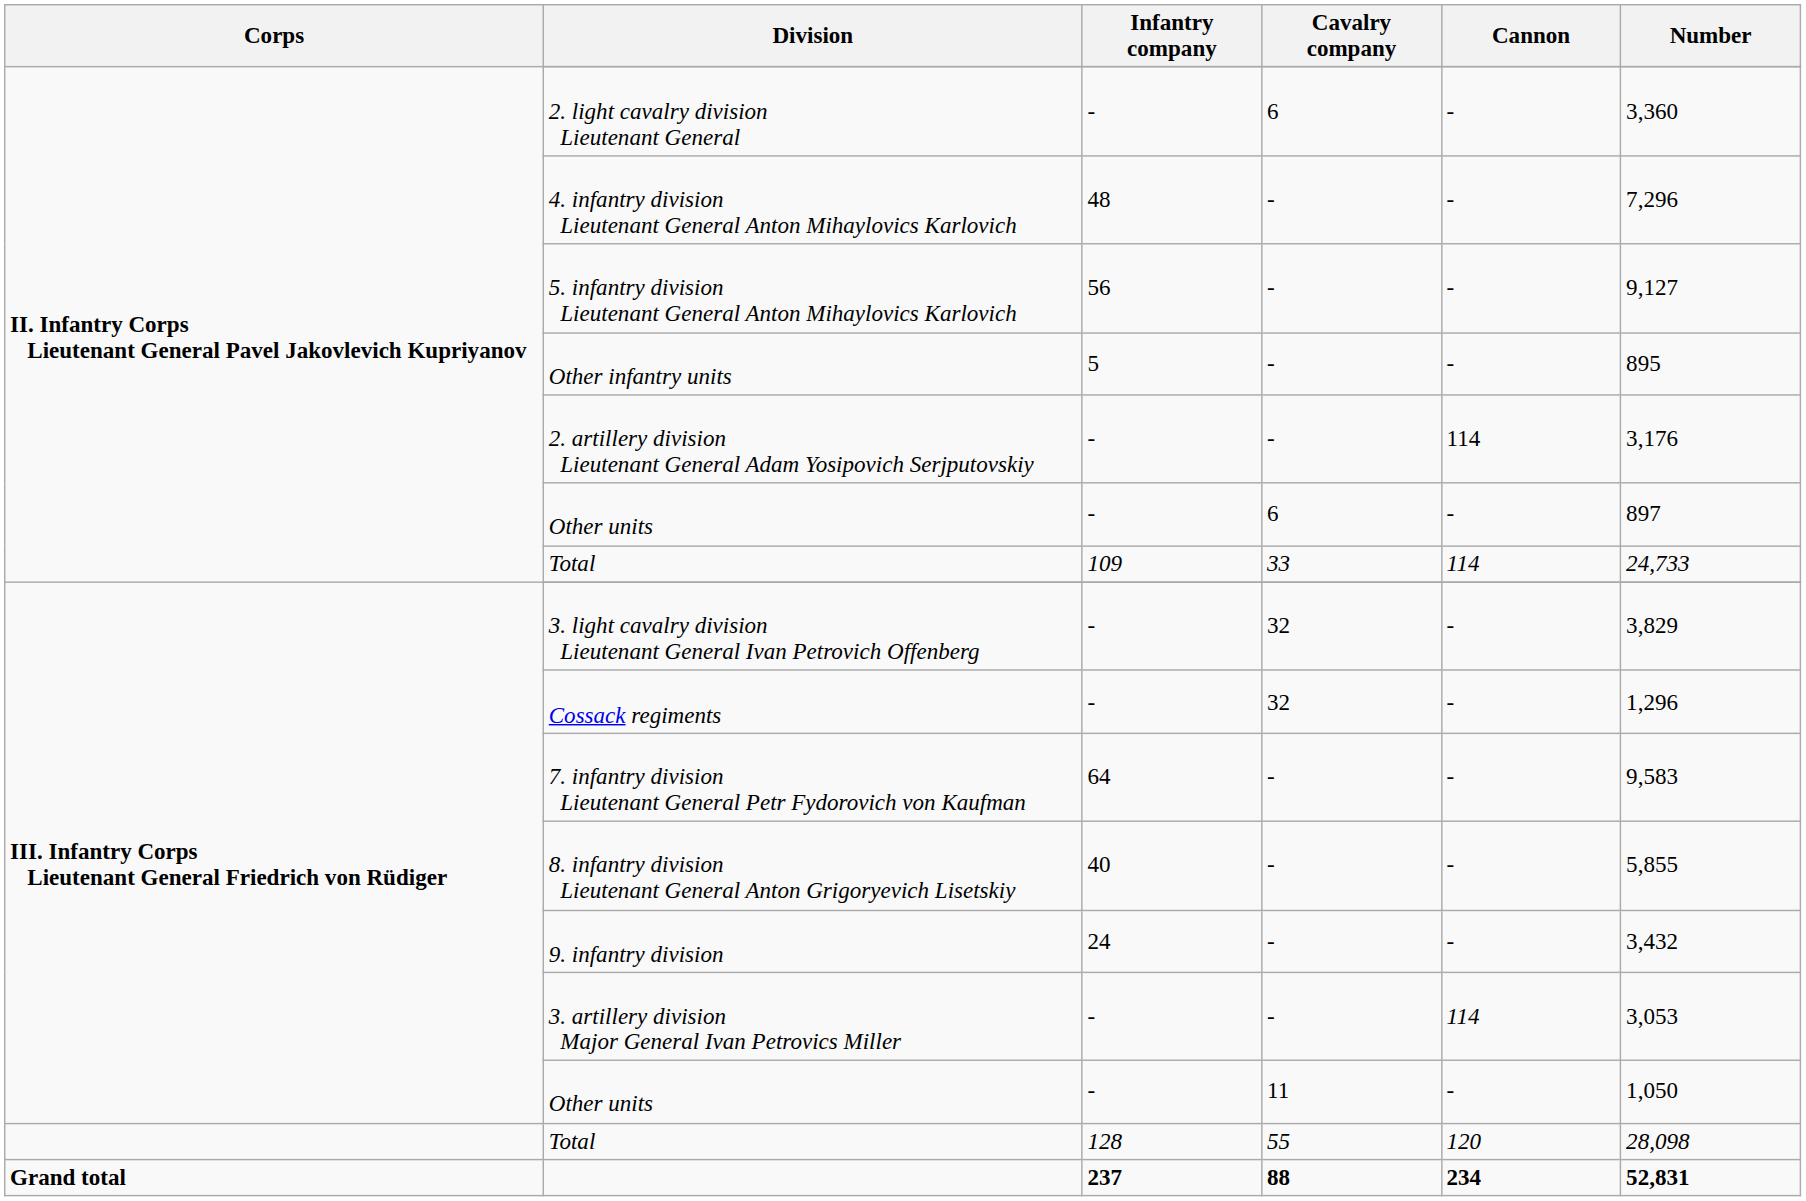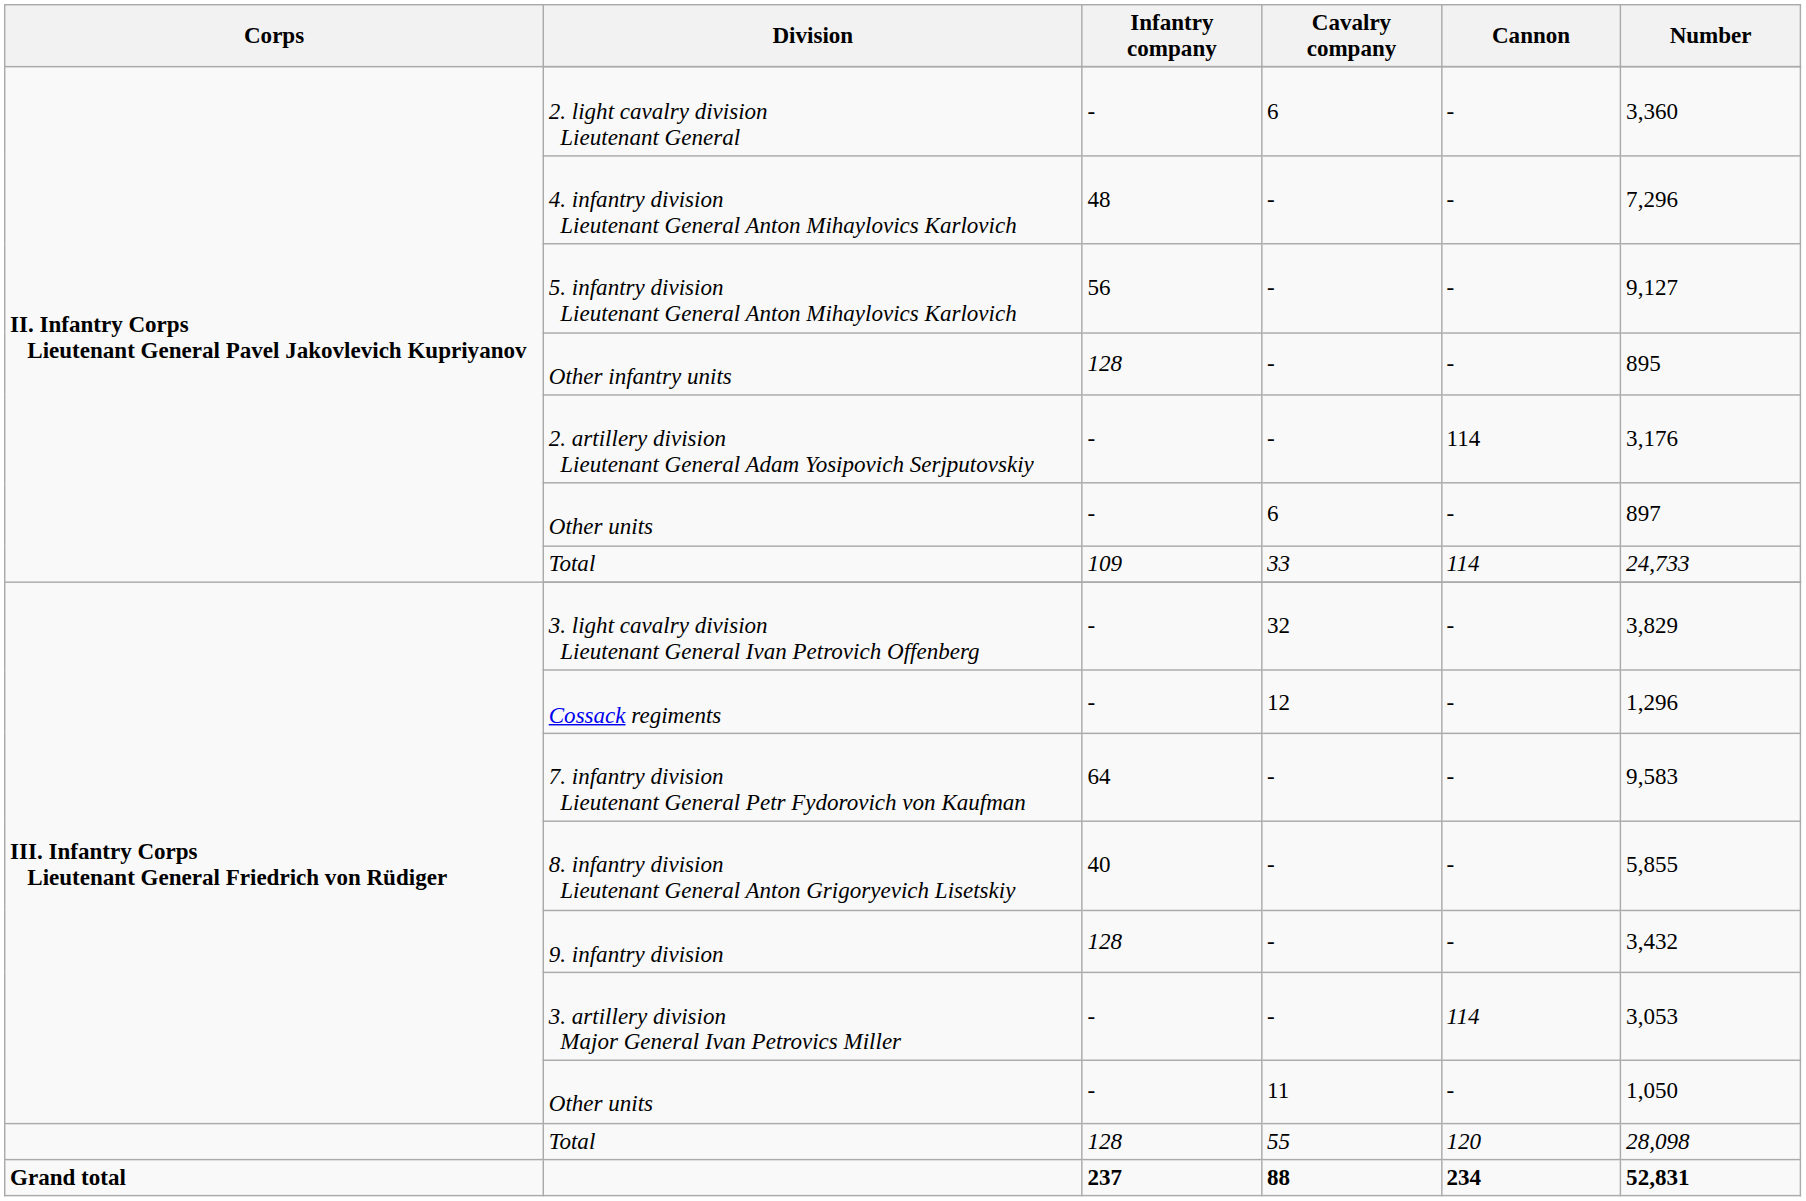(1093, 363) 5 -> (1105, 363) 128
(1279, 701) 32 -> (1279, 701) 12
(1099, 940) 24 -> (1105, 940) 128
